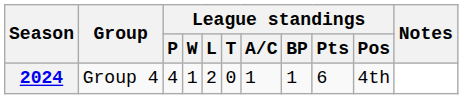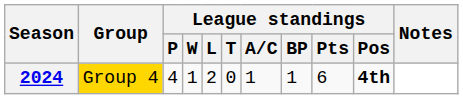(121, 78) no background -> (121, 78) gold background
(374, 78) normal -> (374, 78) bold
